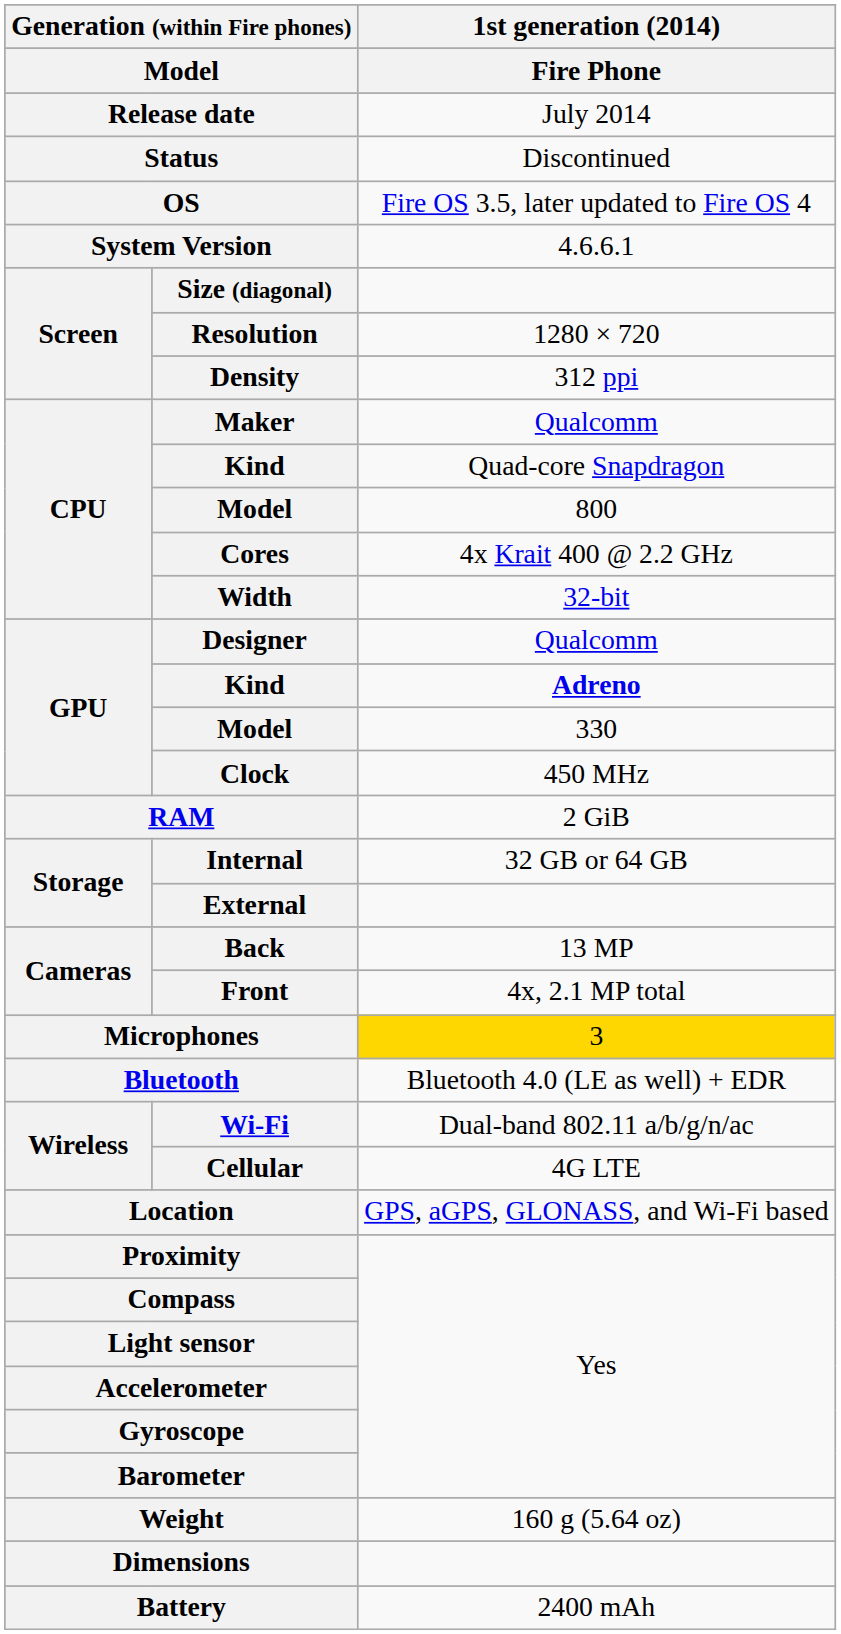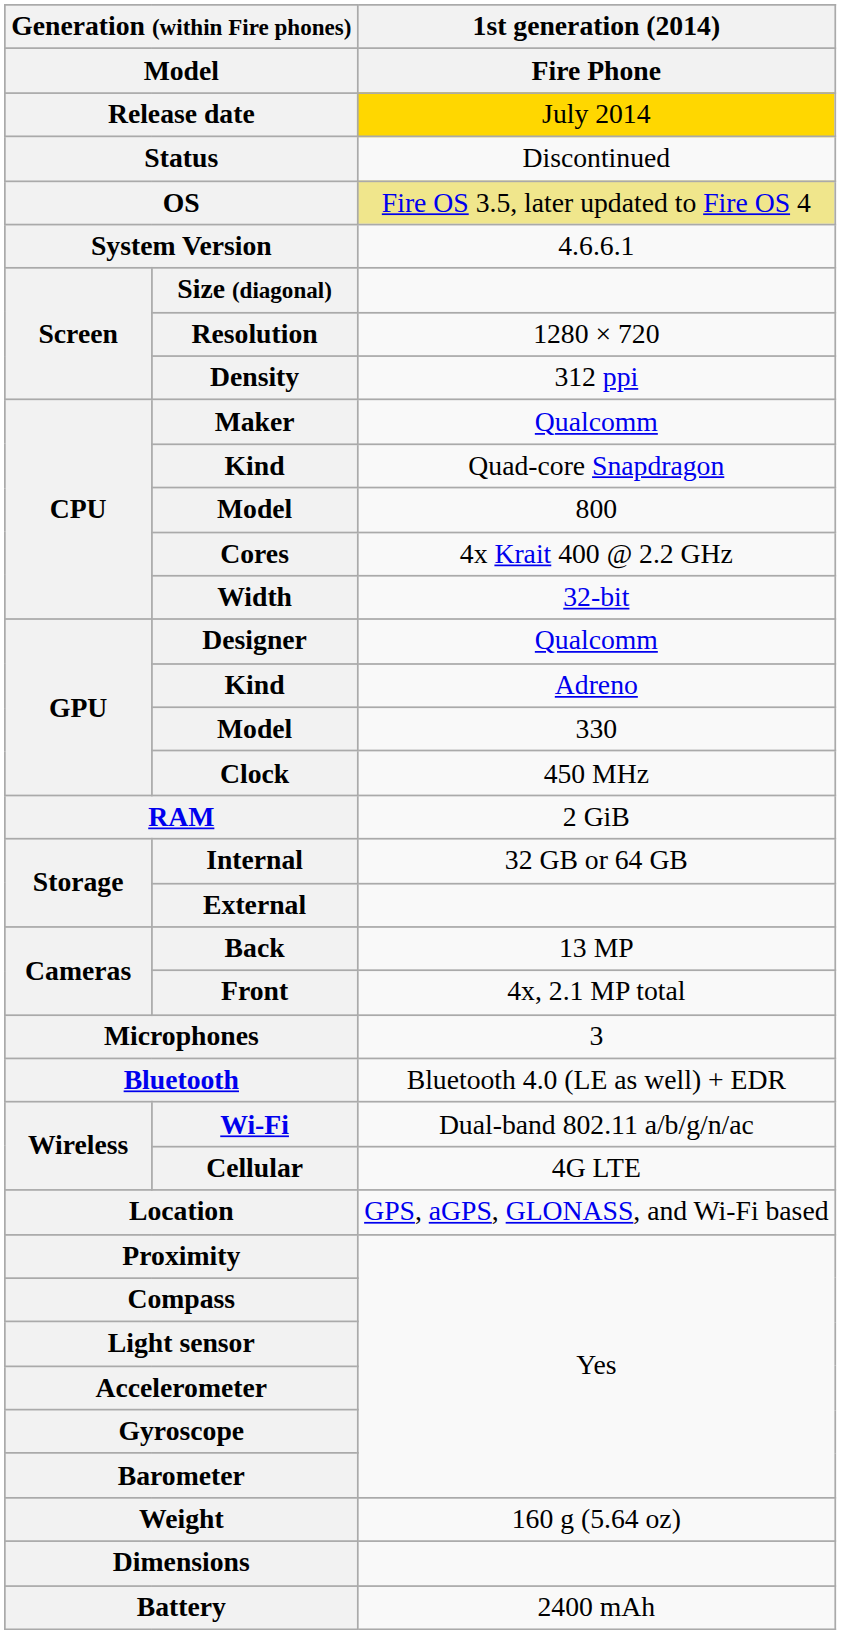(596, 114) no background -> (596, 114) gold background
(596, 202) no background -> (596, 202) khaki background
(596, 684) bold -> (596, 684) normal
(596, 1036) gold background -> (596, 1036) no background
